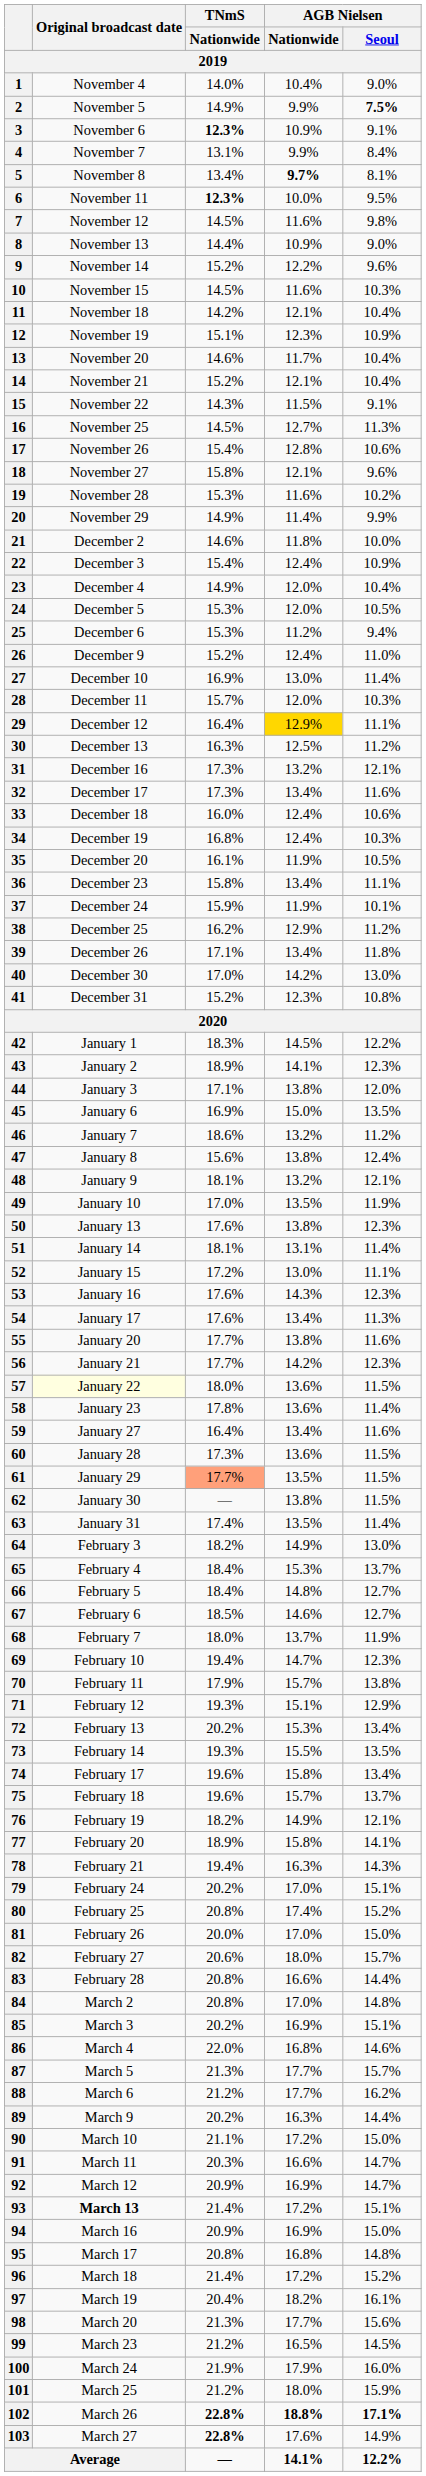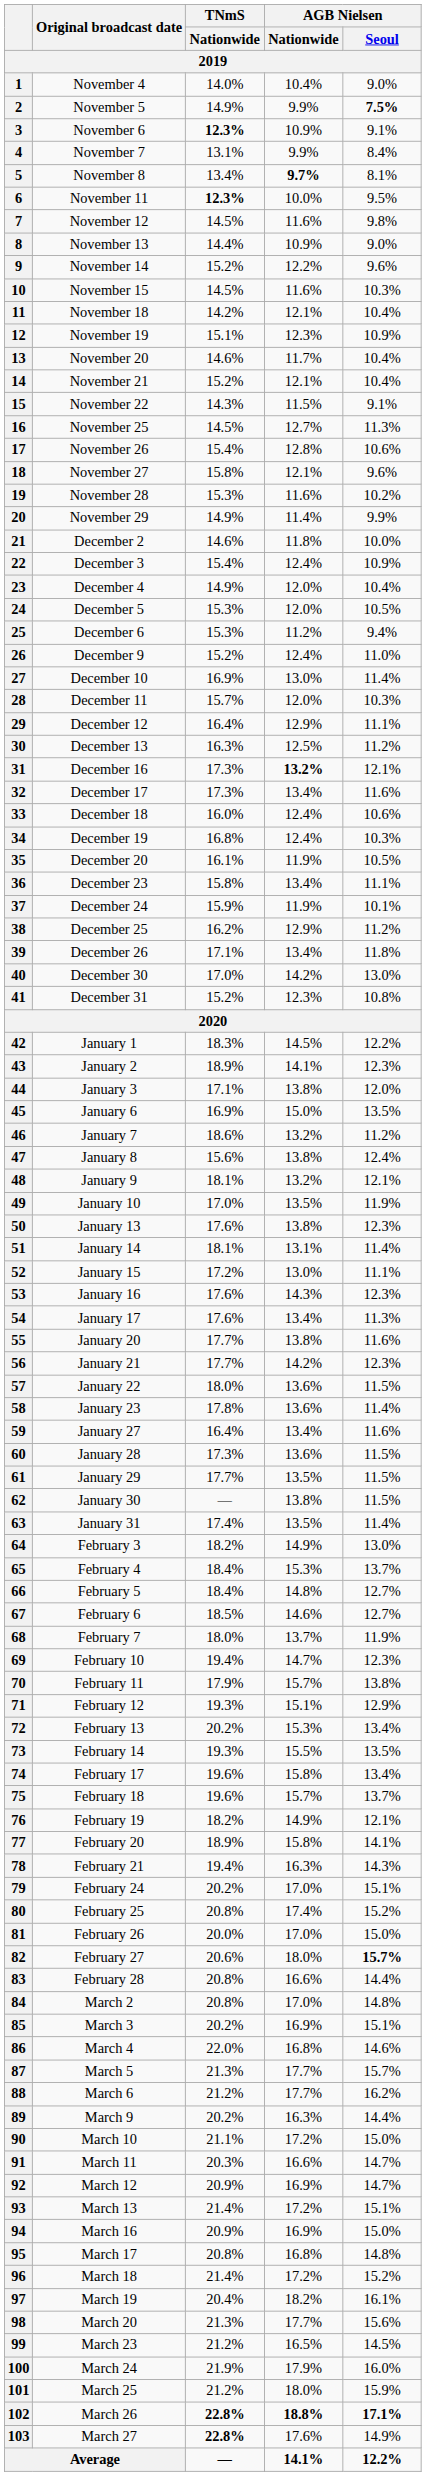(303, 723) gold background -> (303, 723) no background
(303, 769) normal -> (303, 769) bold
(109, 1386) lightyellow background -> (109, 1386) no background
(225, 1477) lightsalmon background -> (225, 1477) no background
(382, 1957) normal -> (382, 1957) bold
(109, 2208) bold -> (109, 2208) normal
